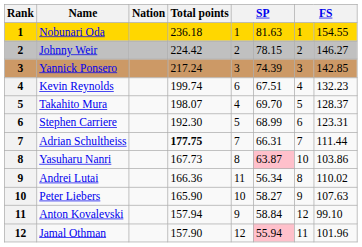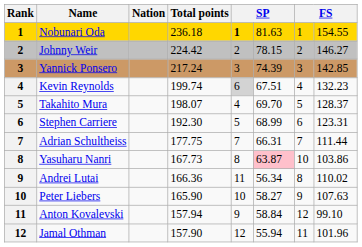(237, 31) normal -> (237, 31) bold
(237, 86) no background -> (237, 86) lightgrey background
(186, 141) bold -> (186, 141) normal
(269, 232) pink background -> (269, 232) no background
